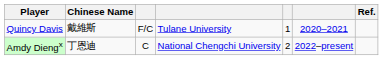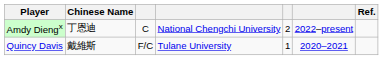rows swapped: (35, 29) <-> (35, 46)
